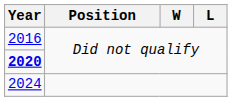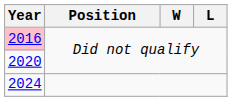(25, 39) no background -> (25, 39) pink background
(25, 62) bold -> (25, 62) normal
